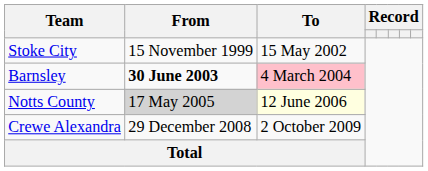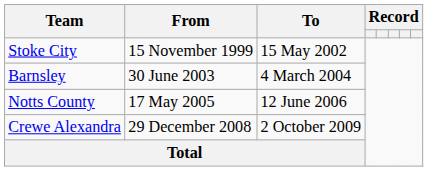(173, 76) bold -> (171, 76) normal
(306, 76) pink background -> (306, 76) no background
(171, 101) lightgrey background -> (171, 101) no background
(304, 101) lightyellow background -> (304, 101) no background
